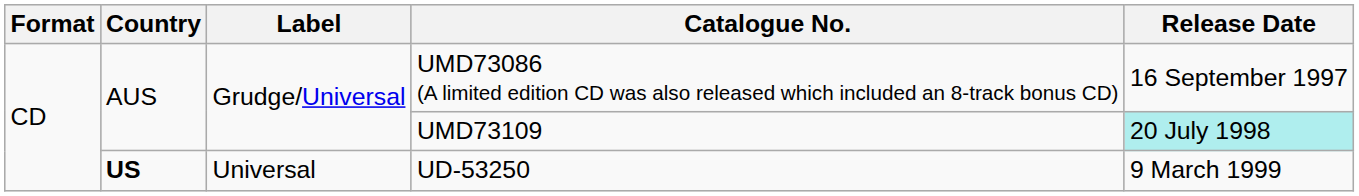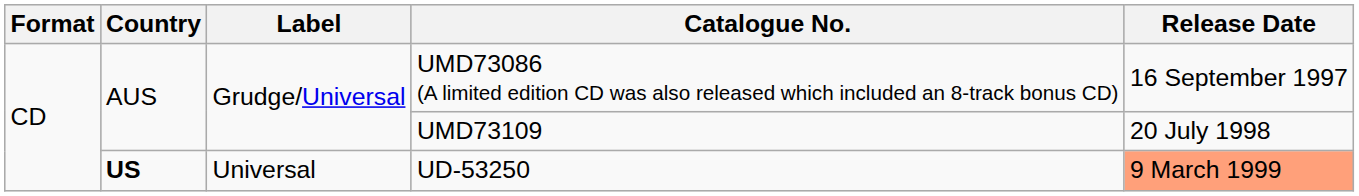(1200, 130) paleturquoise background -> (1200, 130) no background
(1206, 170) no background -> (1206, 170) lightsalmon background
